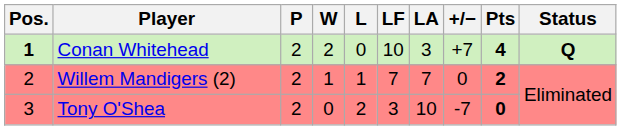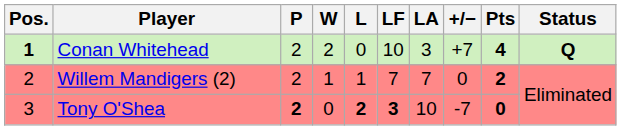(296, 109) normal -> (296, 109) bold
(361, 109) normal -> (361, 109) bold
(393, 109) normal -> (393, 109) bold
